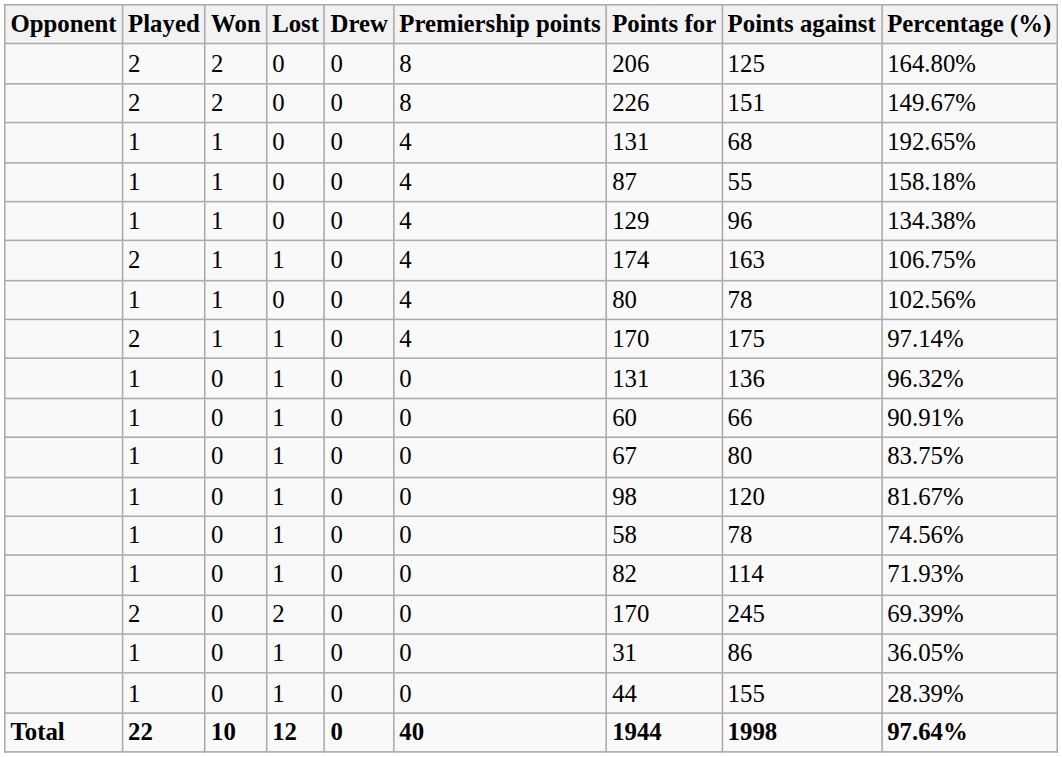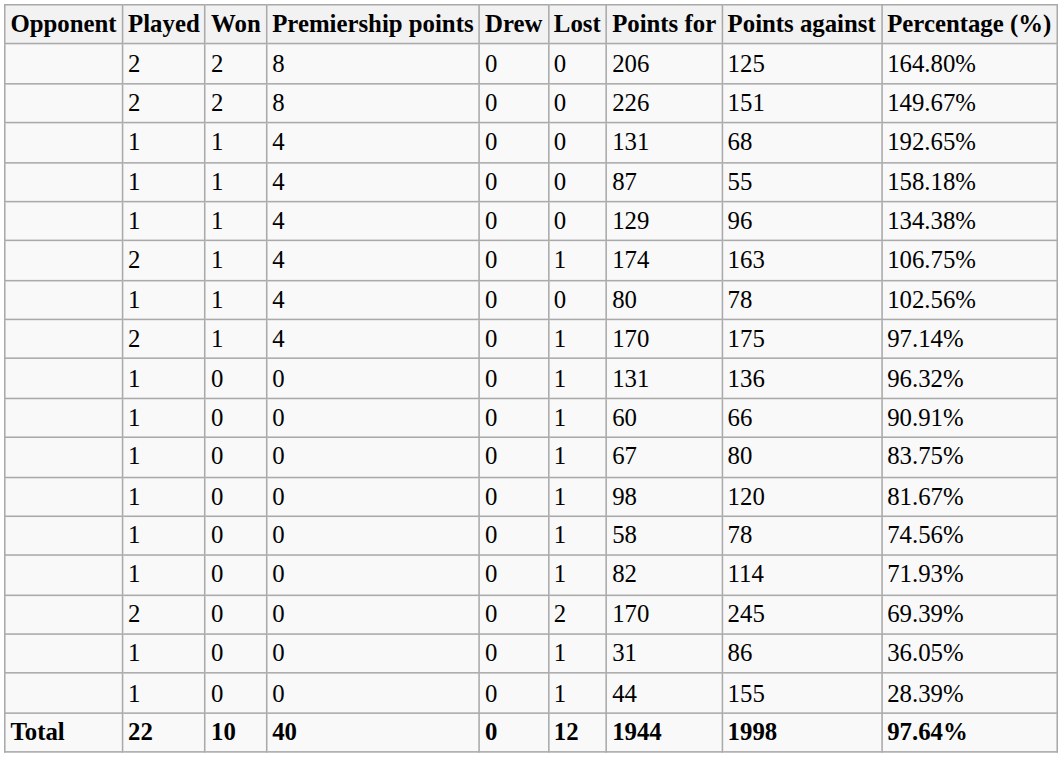columns swapped: (296, 24) <-> (500, 24)
